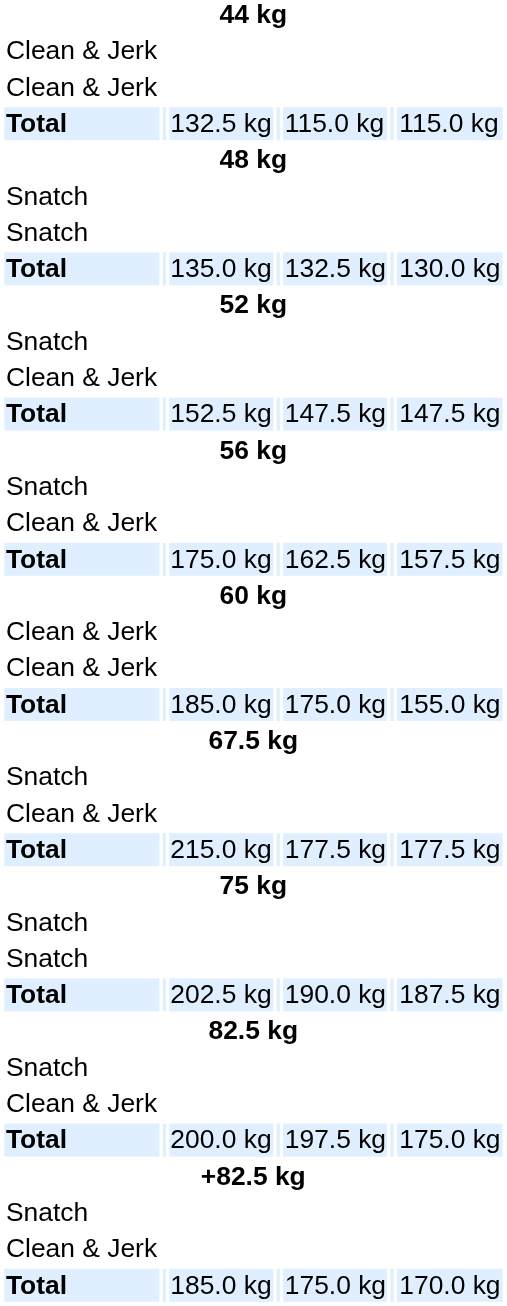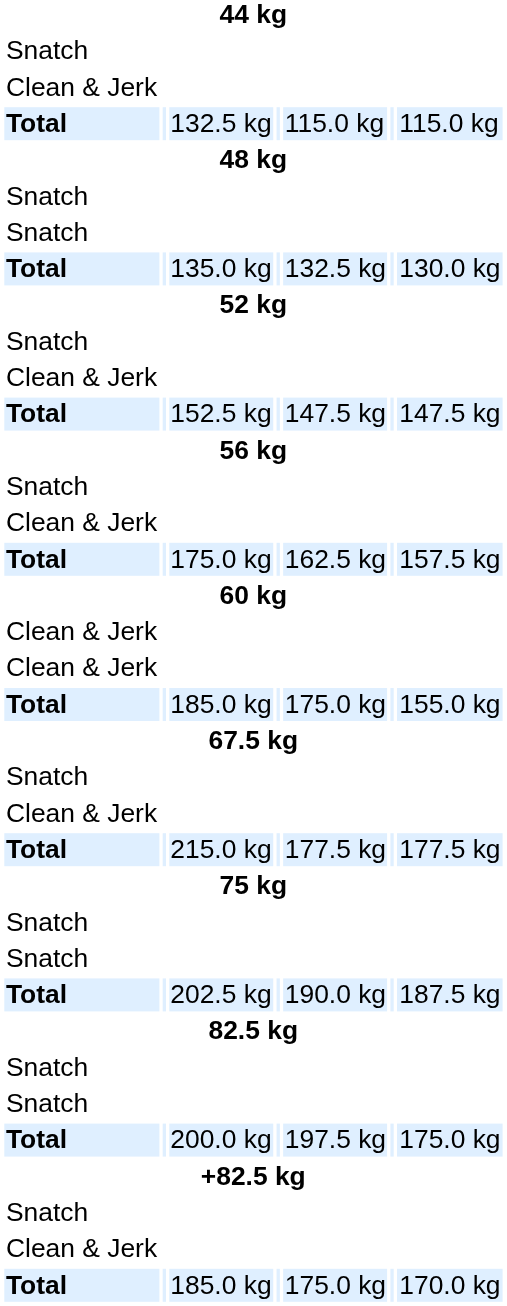(82, 50) Clean & Jerk -> (47, 50) Snatch
(82, 1103) Clean & Jerk -> (47, 1103) Snatch
